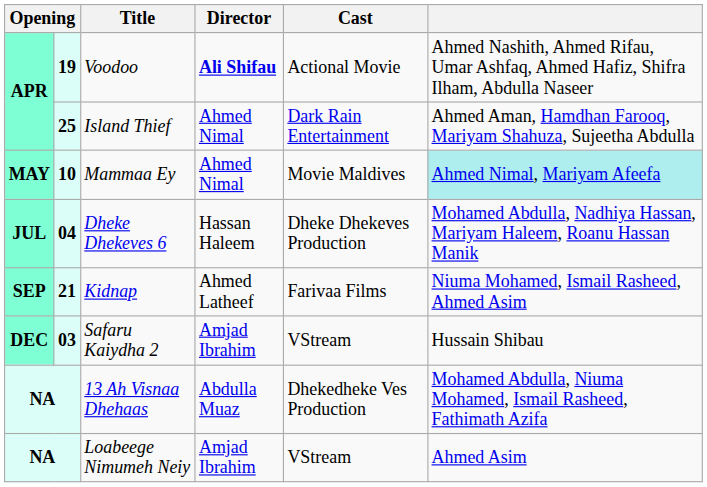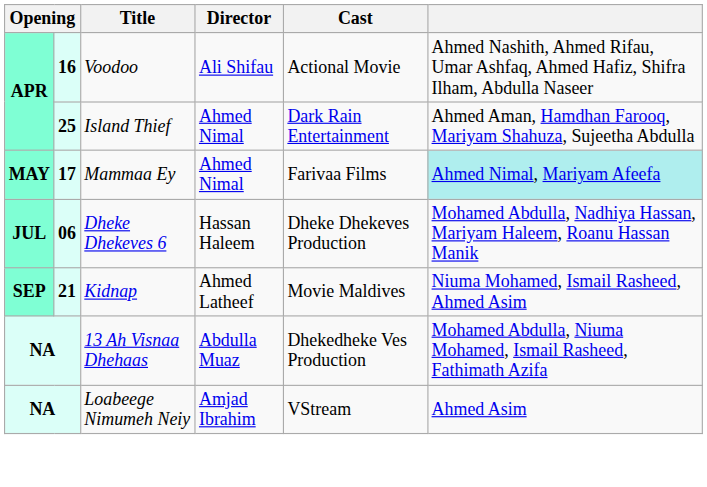(67, 67) 19 -> (67, 67) 16
(238, 67) bold -> (236, 67) normal
(67, 174) 10 -> (67, 174) 17
(346, 174) Movie Maldives -> (337, 174) Farivaa Films
(67, 233) 04 -> (67, 233) 06
(337, 291) Farivaa Films -> (346, 291) Movie Maldives
- row: (121, 340)
